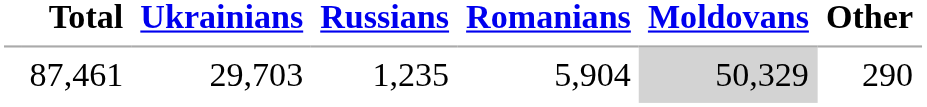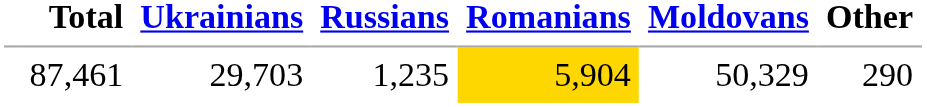(593, 74) no background -> (593, 74) gold background
(762, 74) lightgrey background -> (762, 74) no background
